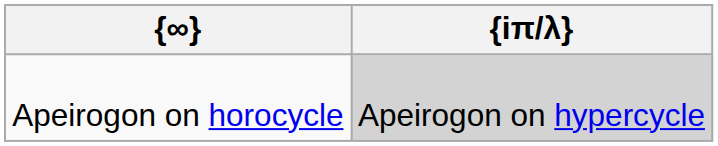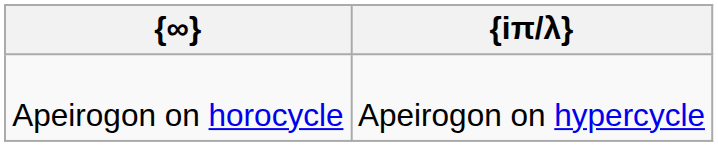(531, 114) lightgrey background -> (531, 114) no background
